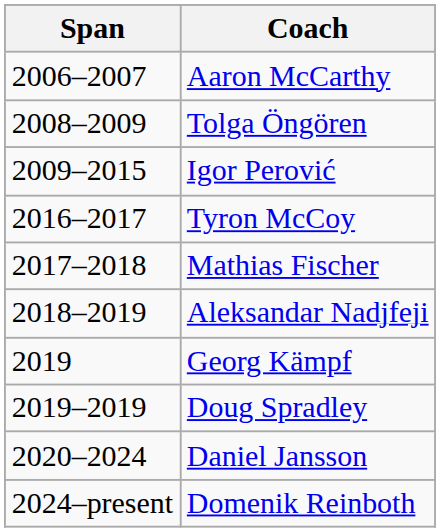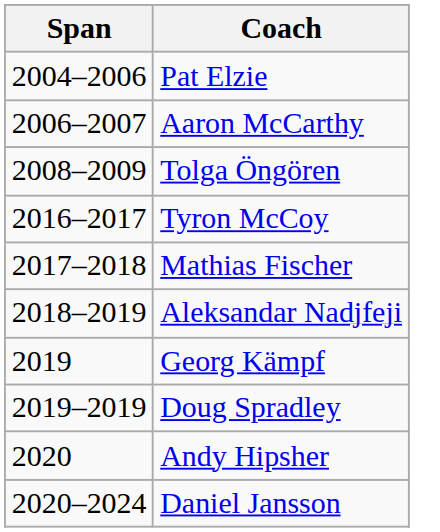+ row: (214, 75)
- row: (261, 170)
+ row: (245, 455)
- row: (301, 502)
